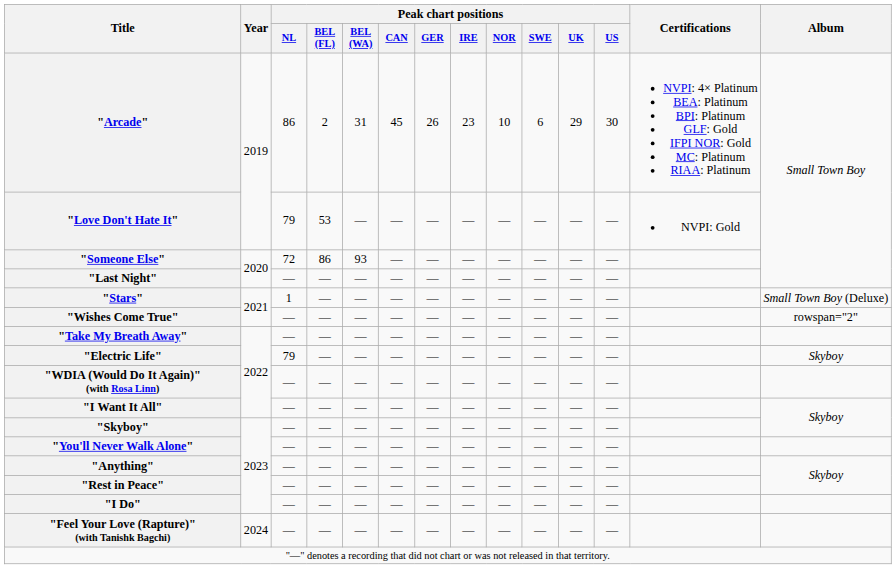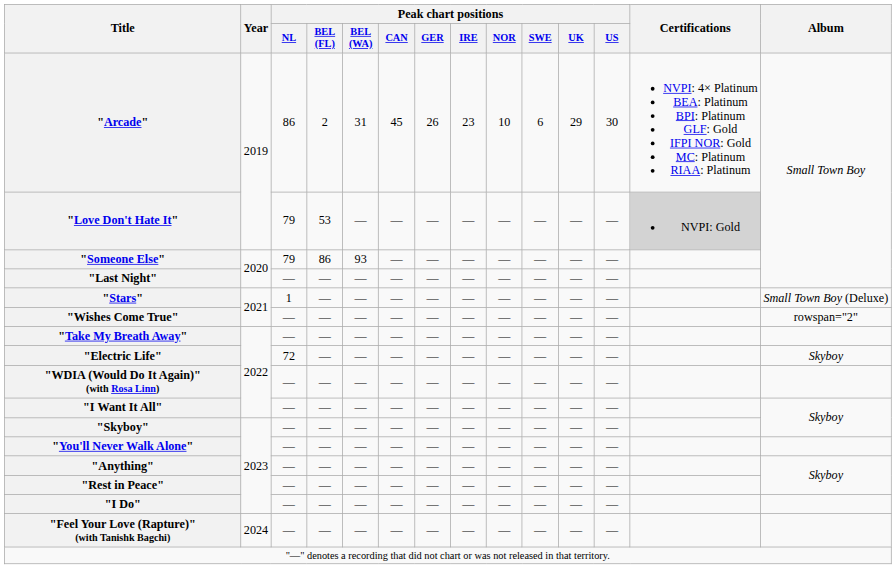(695, 228) no background -> (695, 228) lightgrey background
(289, 259) 72 -> (289, 259) 79
(289, 355) 79 -> (289, 355) 72
